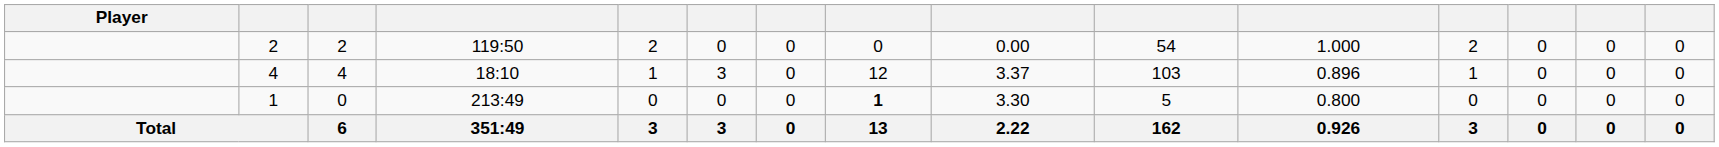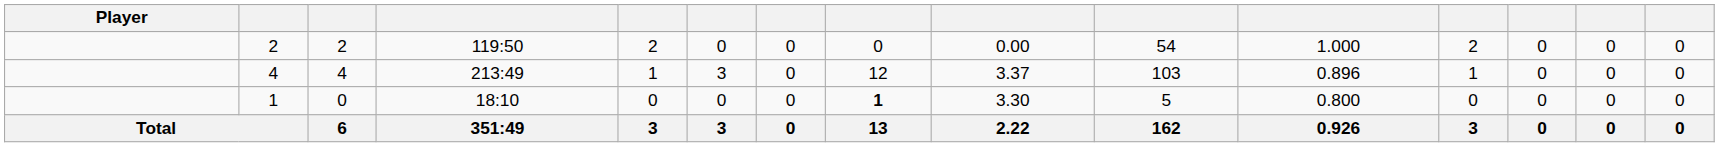(497, 73) 18:10 -> (497, 73) 213:49
(497, 100) 213:49 -> (497, 100) 18:10
